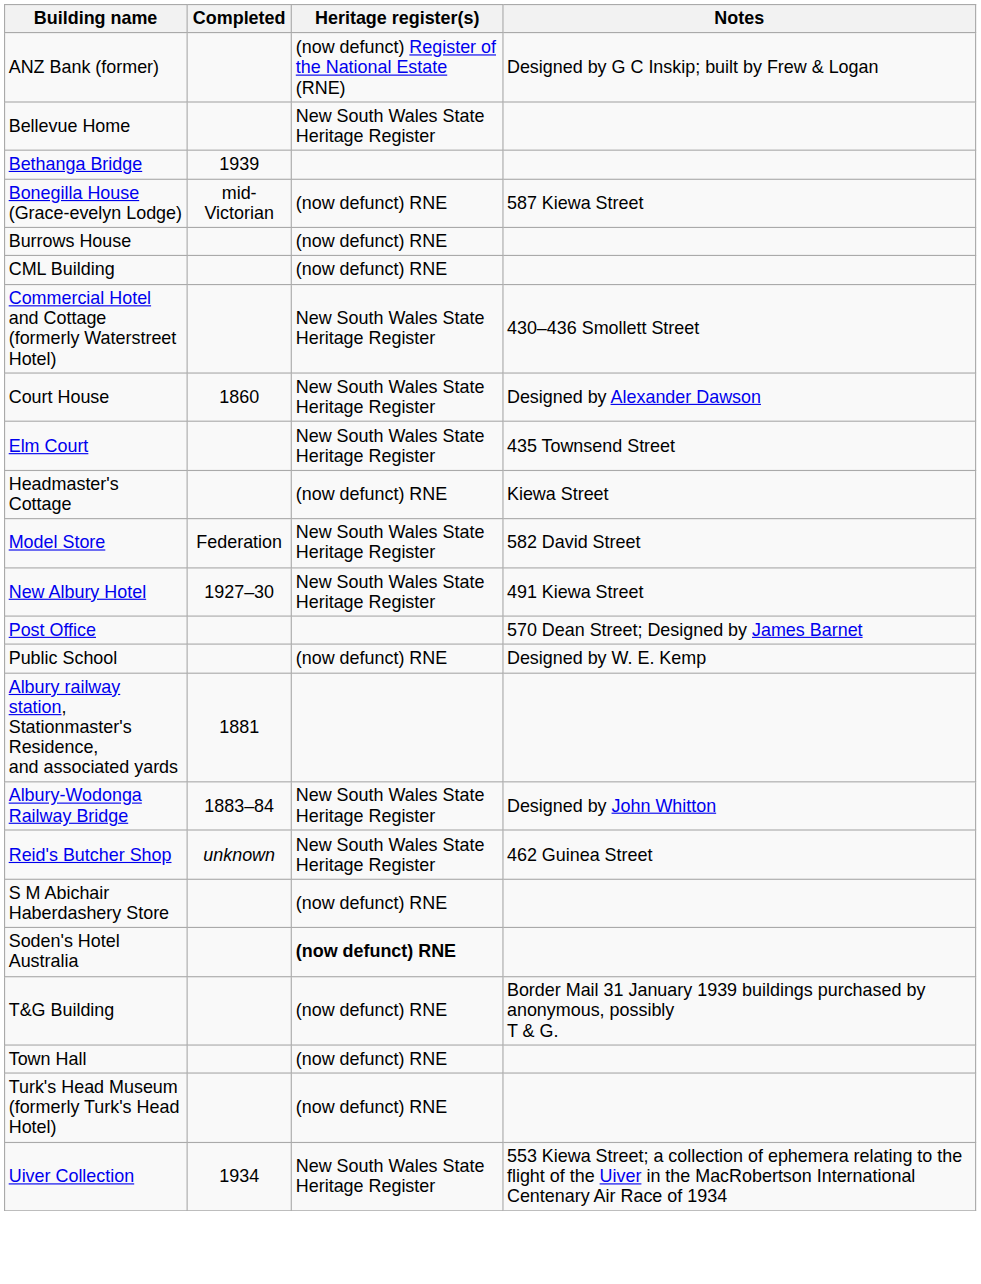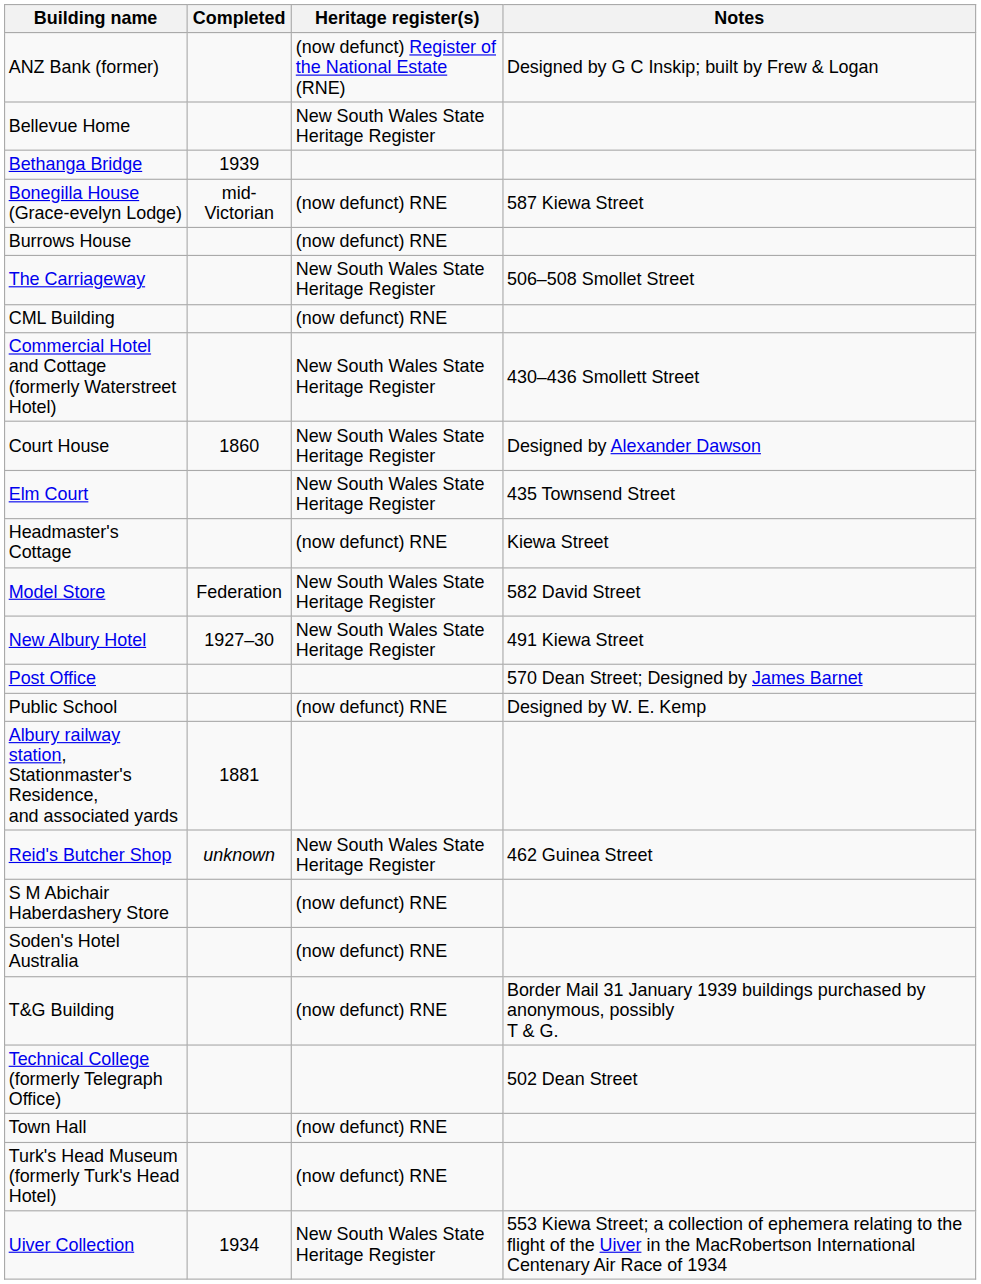+ row: (77, 279)
- row: (75, 806)
(376, 951) bold -> (371, 951) normal
+ row: (86, 1079)
